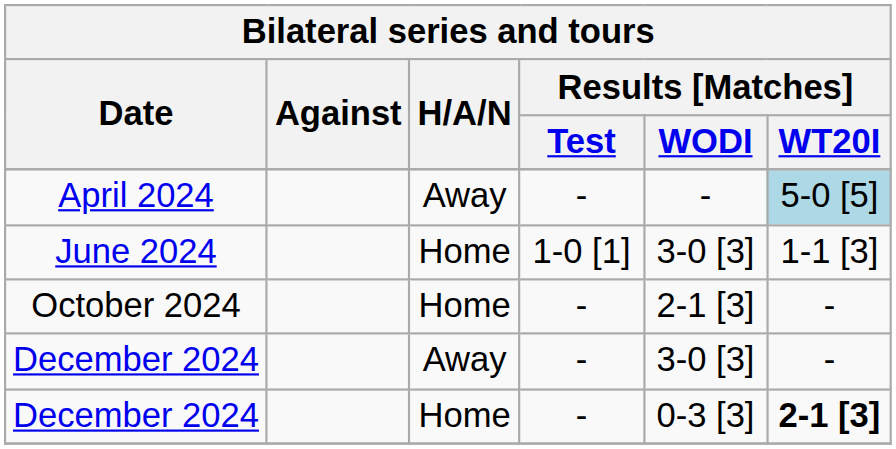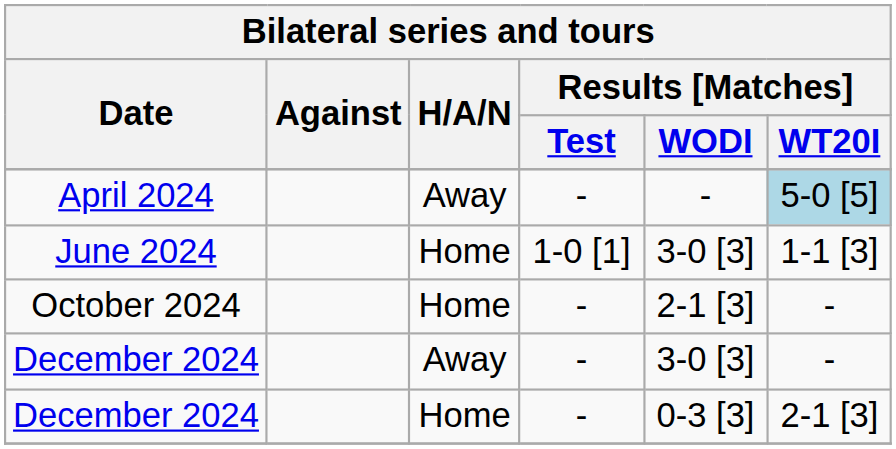(829, 415) bold -> (829, 415) normal
